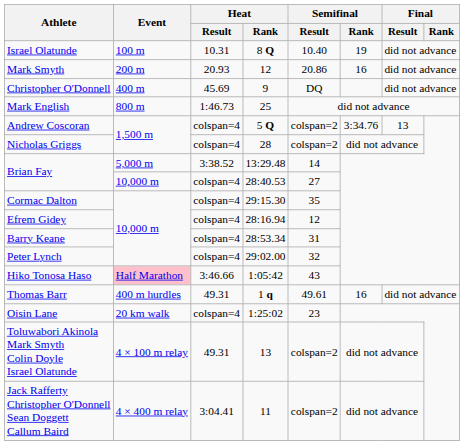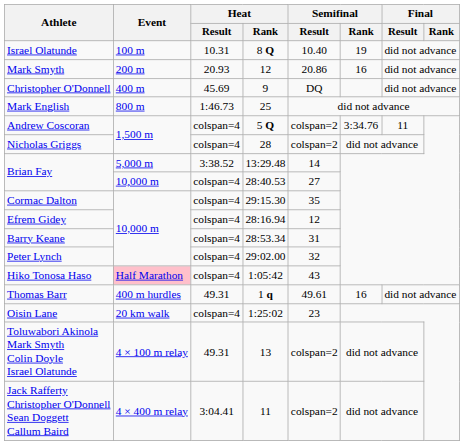(403, 125) 13 -> (403, 125) 11
(217, 275) 3:46.66 -> (217, 275) colspan=4
